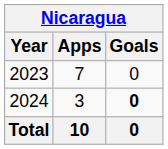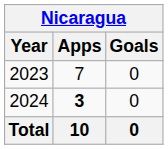(79, 102) normal -> (79, 102) bold
(134, 102) bold -> (134, 102) normal
